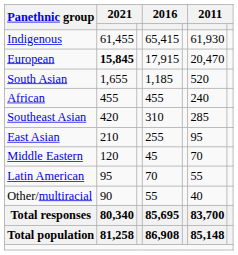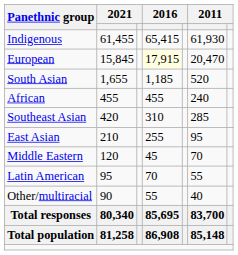(117, 59) bold -> (117, 59) normal
(162, 59) no background -> (162, 59) lightyellow background
